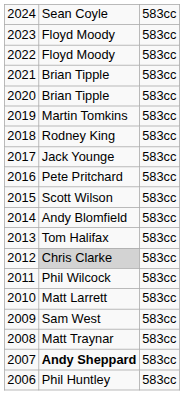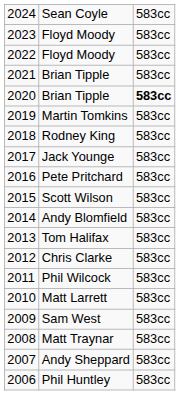(159, 95) normal -> (154, 95) bold
(77, 258) lightgrey background -> (77, 258) no background
(89, 359) bold -> (86, 359) normal
